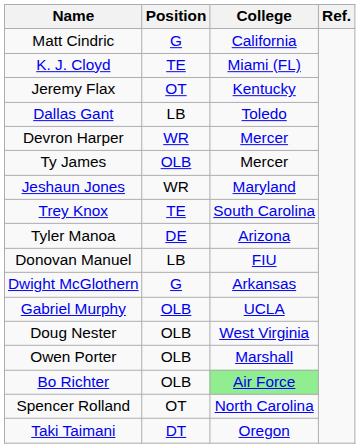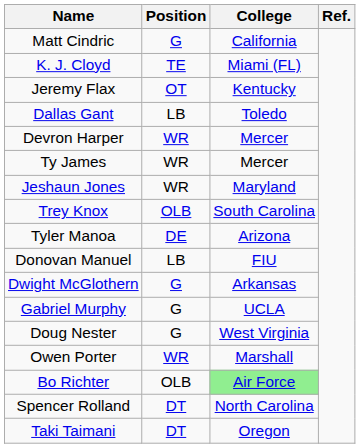(176, 162) OLB -> (176, 162) WR
(176, 211) TE -> (176, 211) OLB
(176, 308) OLB -> (176, 308) G
(176, 333) OLB -> (176, 333) G
(176, 357) OLB -> (176, 357) WR
(176, 406) OT -> (176, 406) DT
